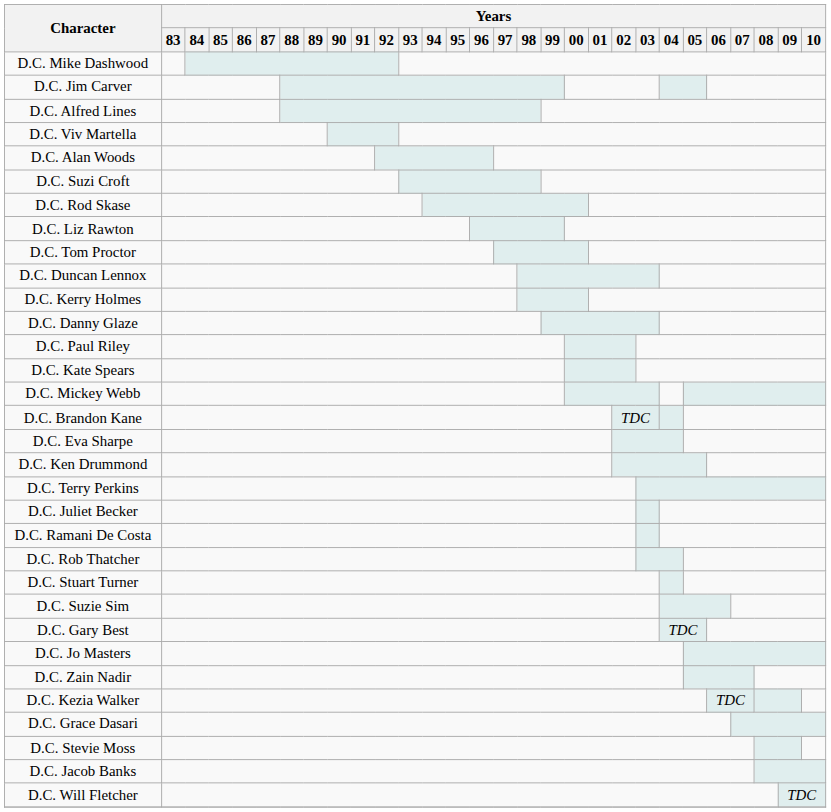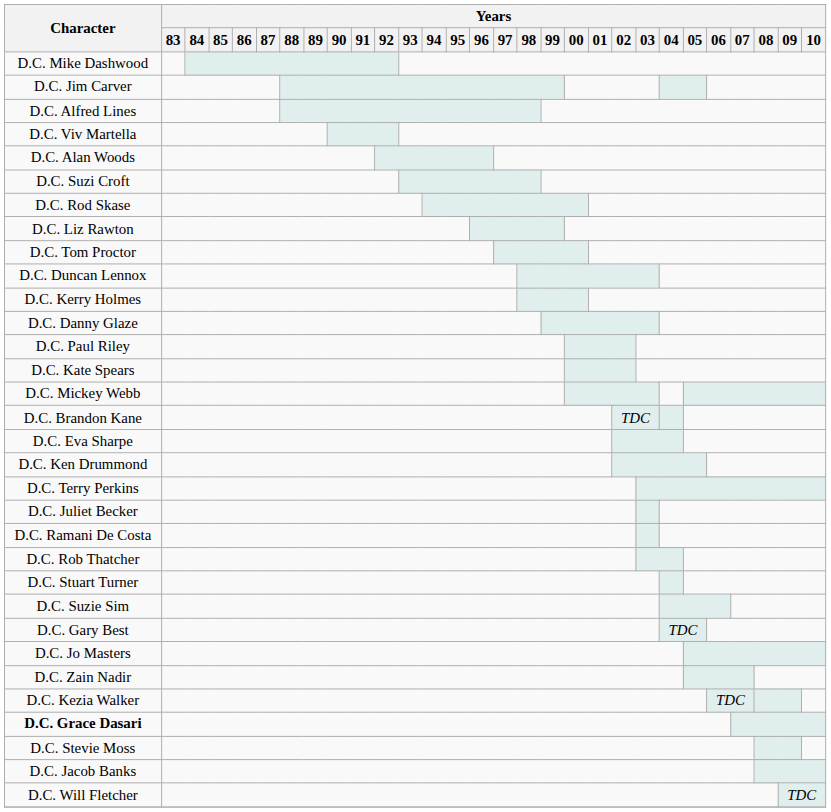(83, 724) normal -> (83, 724) bold
